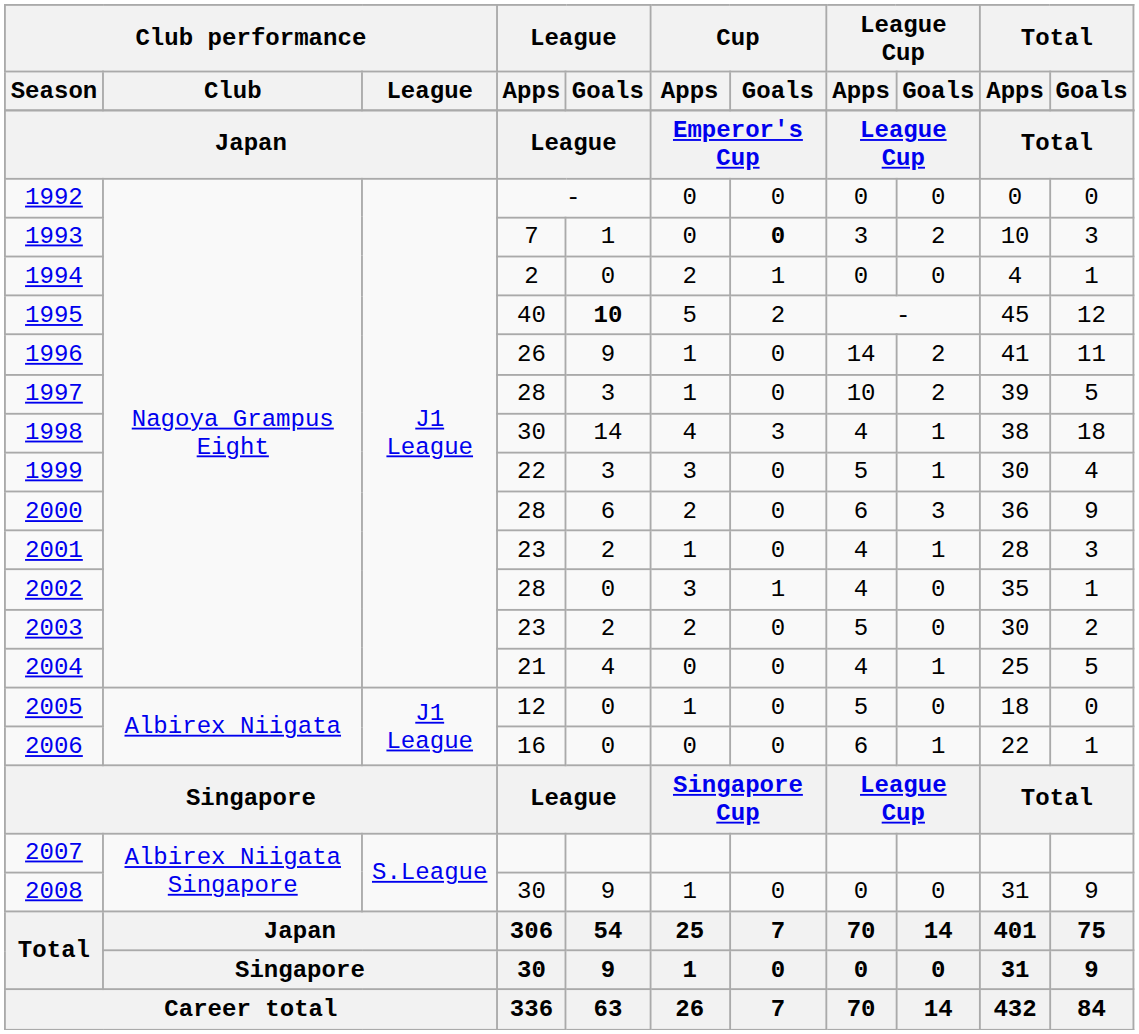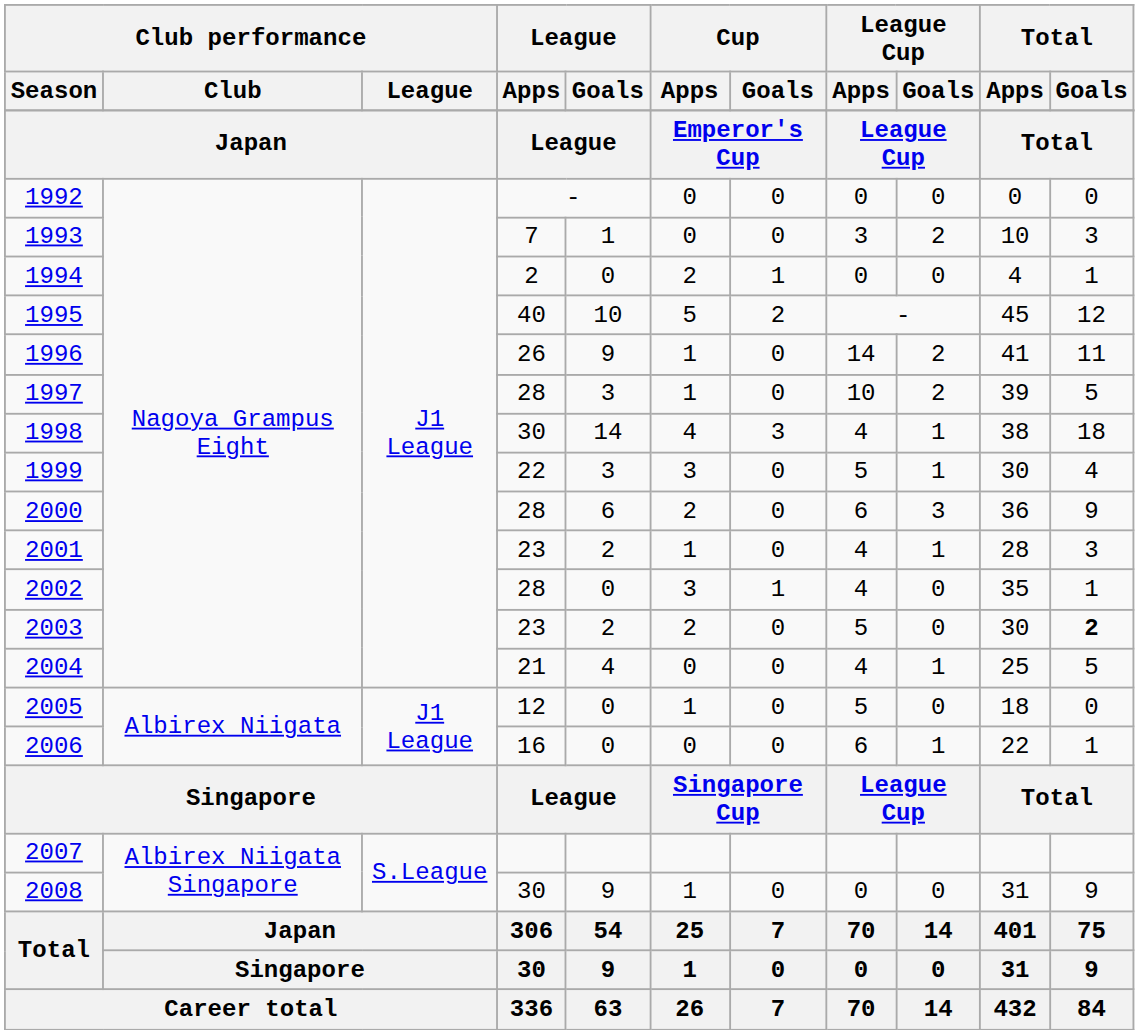(778, 237) bold -> (778, 237) normal
(608, 315) bold -> (608, 315) normal
(1092, 629) normal -> (1092, 629) bold
